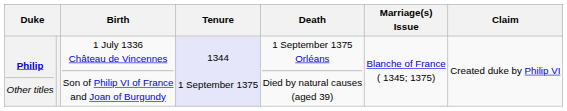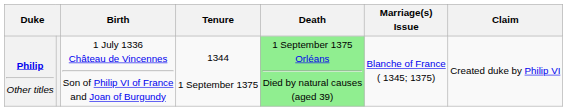(218, 71) lavender background -> (218, 71) no background
(312, 71) no background -> (312, 71) lightgreen background
